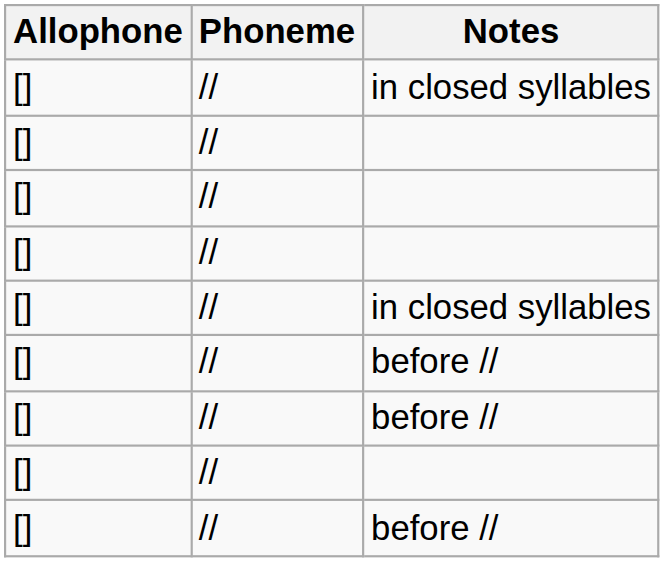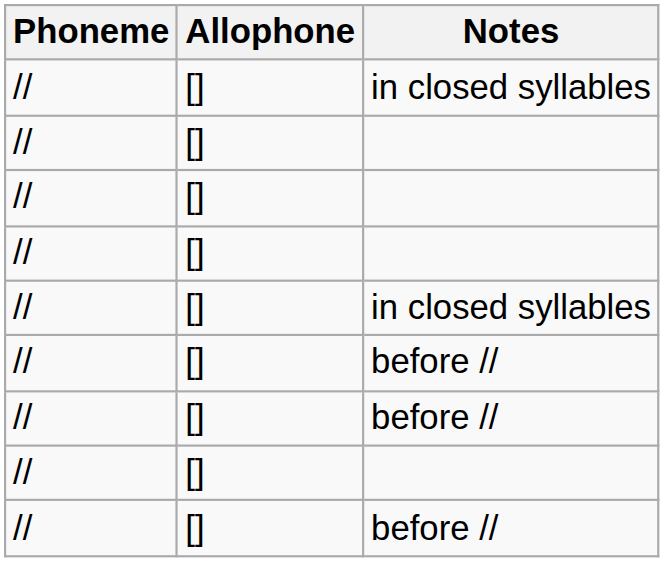columns swapped: (277, 32) <-> (98, 32)
